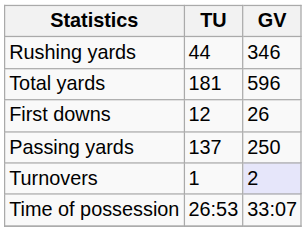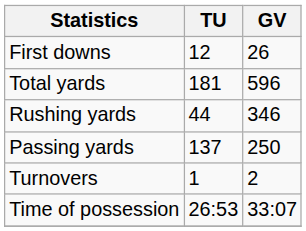rows swapped: (60, 115) <-> (73, 52)
(253, 178) lavender background -> (253, 178) no background
